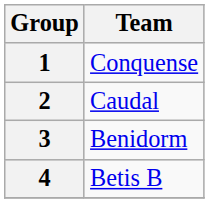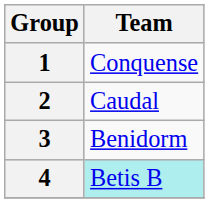(126, 178) no background -> (126, 178) paleturquoise background
